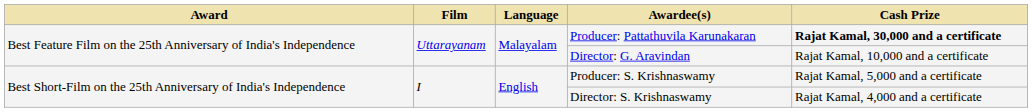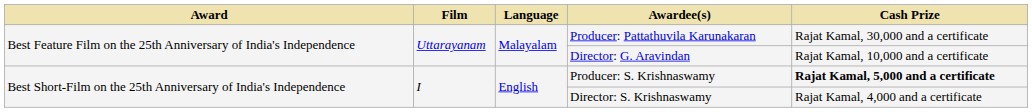(898, 35) bold -> (892, 35) normal
(888, 76) normal -> (895, 76) bold
